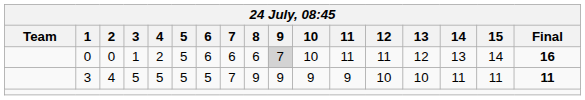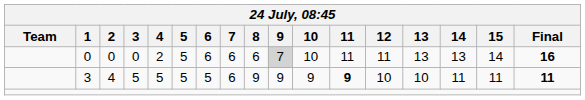(136, 57) 1 -> (136, 57) 0
(421, 57) 12 -> (421, 57) 13
(232, 78) 7 -> (232, 78) 6
(347, 78) normal -> (347, 78) bold
